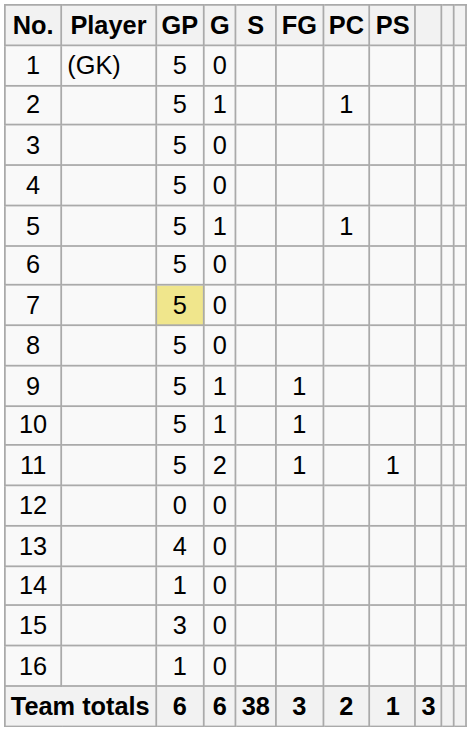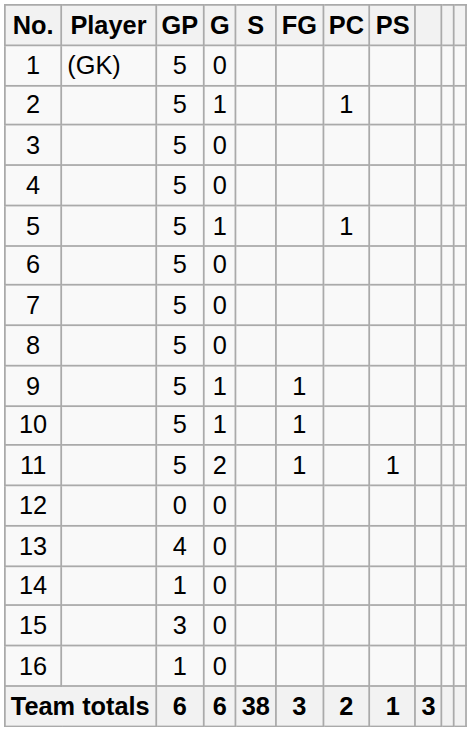(180, 306) khaki background -> (180, 306) no background
